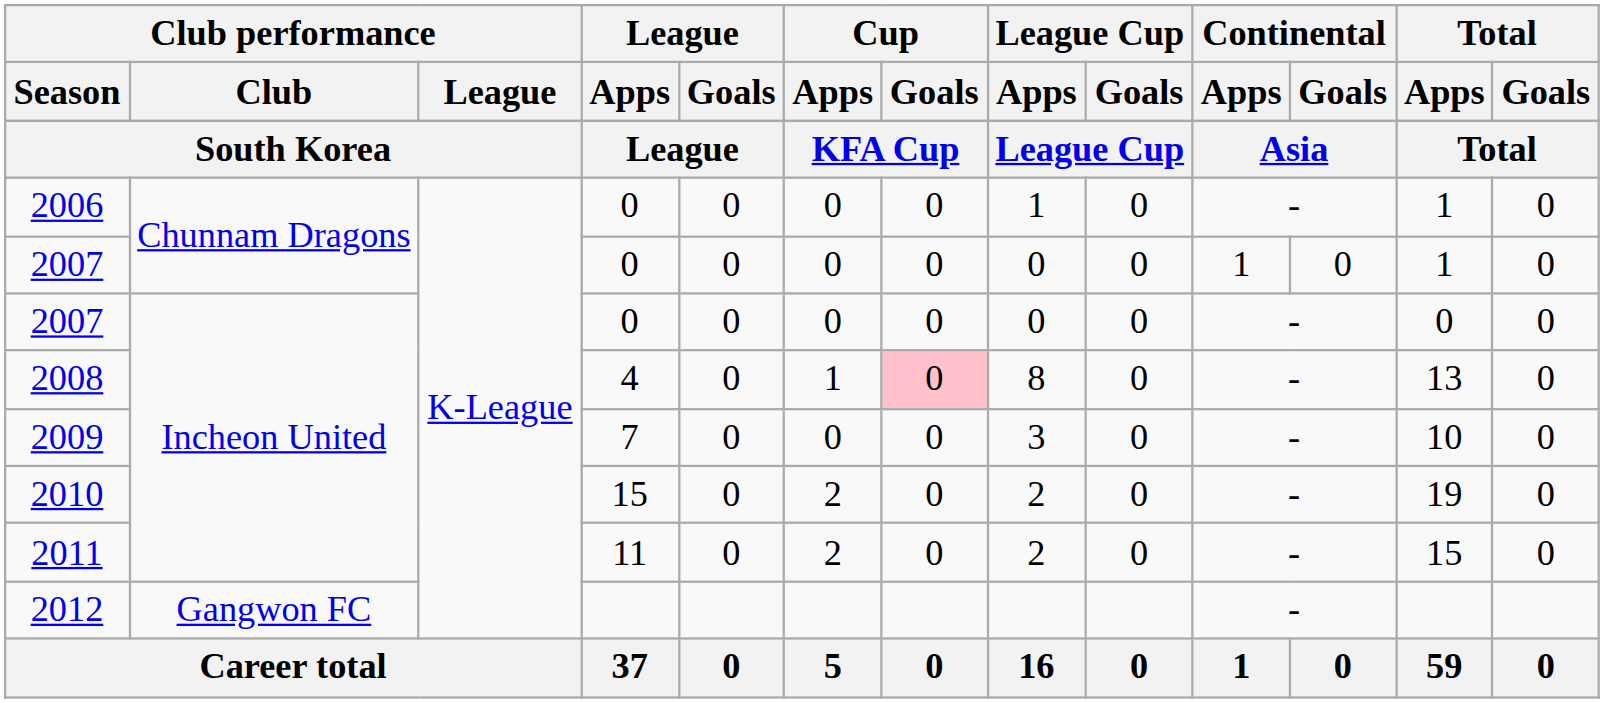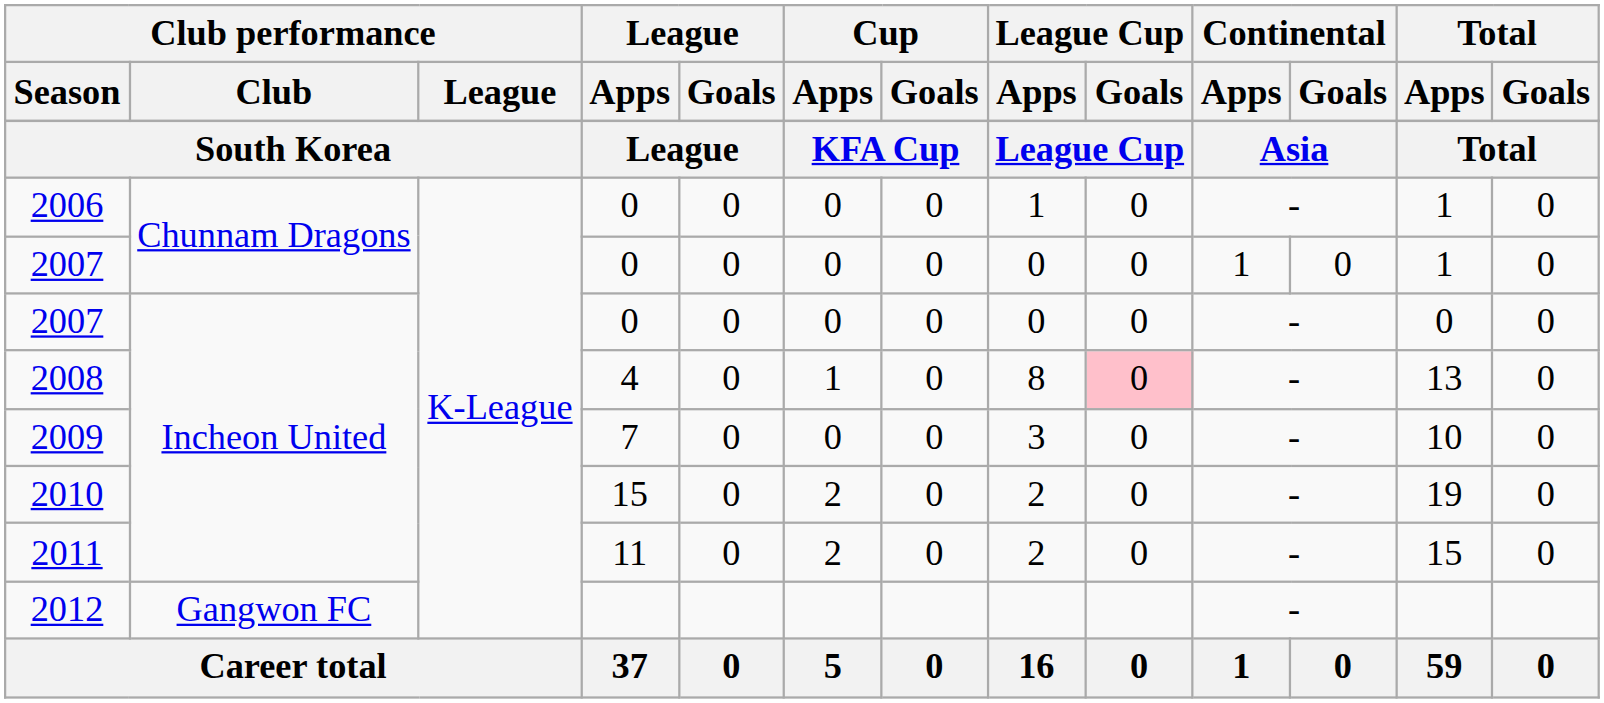(934, 378) pink background -> (934, 378) no background
(1139, 378) no background -> (1139, 378) pink background
